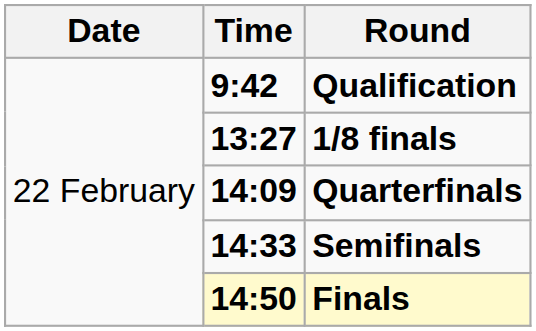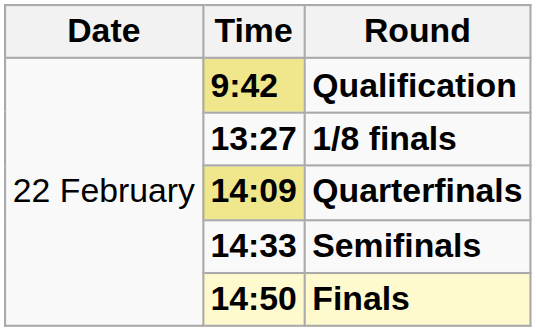(244, 84) no background -> (244, 84) khaki background
(254, 191) no background -> (254, 191) khaki background
